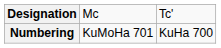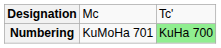(186, 33) no background -> (186, 33) lightgreen background
